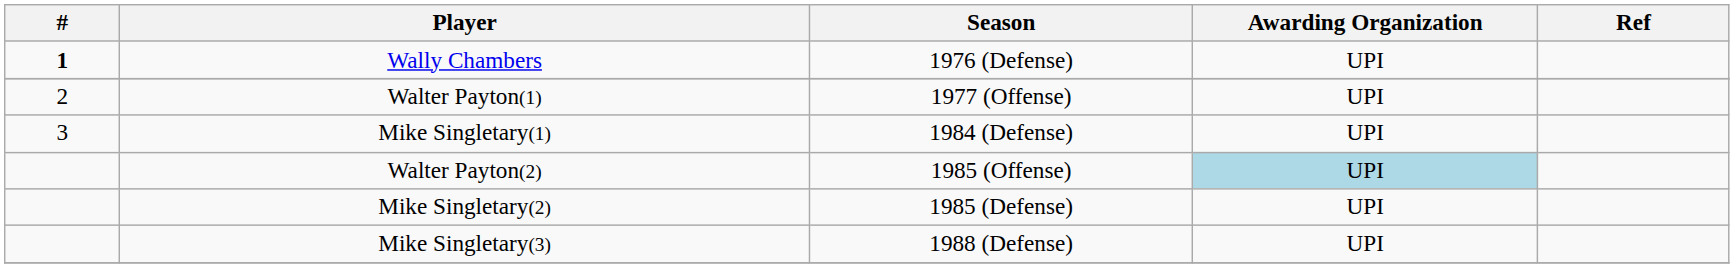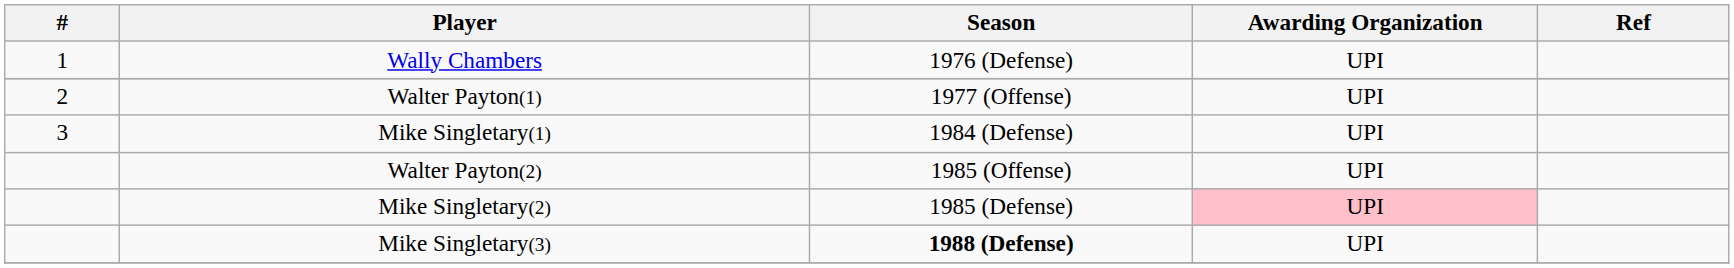(62, 59) bold -> (62, 59) normal
(1365, 170) lightblue background -> (1365, 170) no background
(1365, 206) no background -> (1365, 206) pink background
(1001, 243) normal -> (1001, 243) bold
